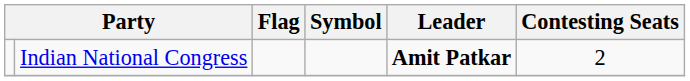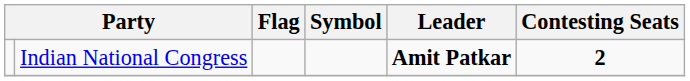(600, 57) normal -> (600, 57) bold
